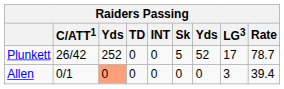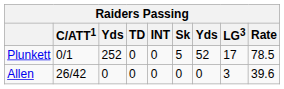(71, 55) 26/42 -> (64, 55) 0/1
(263, 55) 78.7 -> (263, 55) 78.5
(64, 74) 0/1 -> (71, 74) 26/42
(105, 74) lightsalmon background -> (105, 74) no background
(263, 74) 39.4 -> (263, 74) 39.6
